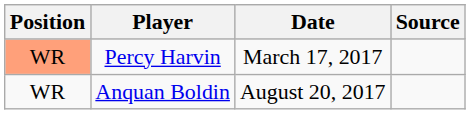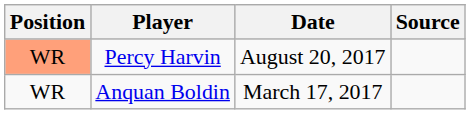(313, 56) March 17, 2017 -> (313, 56) August 20, 2017
(313, 91) August 20, 2017 -> (313, 91) March 17, 2017
